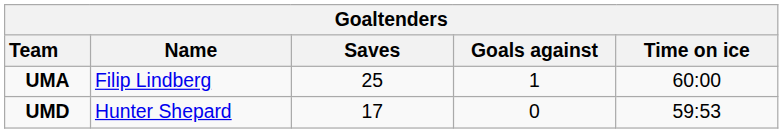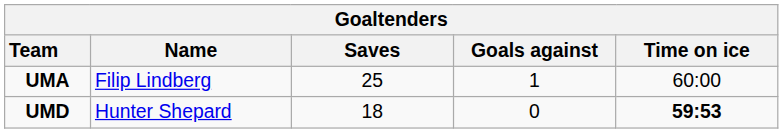(372, 111) 17 -> (372, 111) 18
(697, 111) normal -> (697, 111) bold
